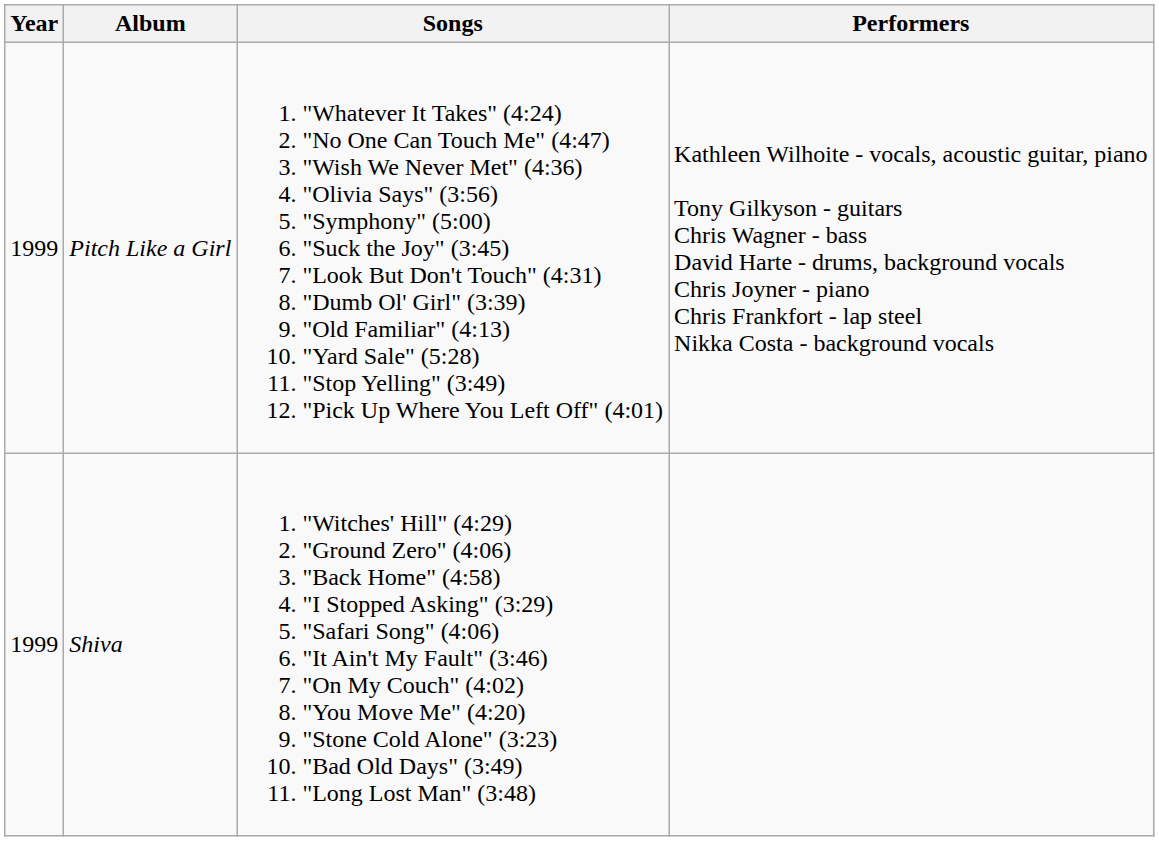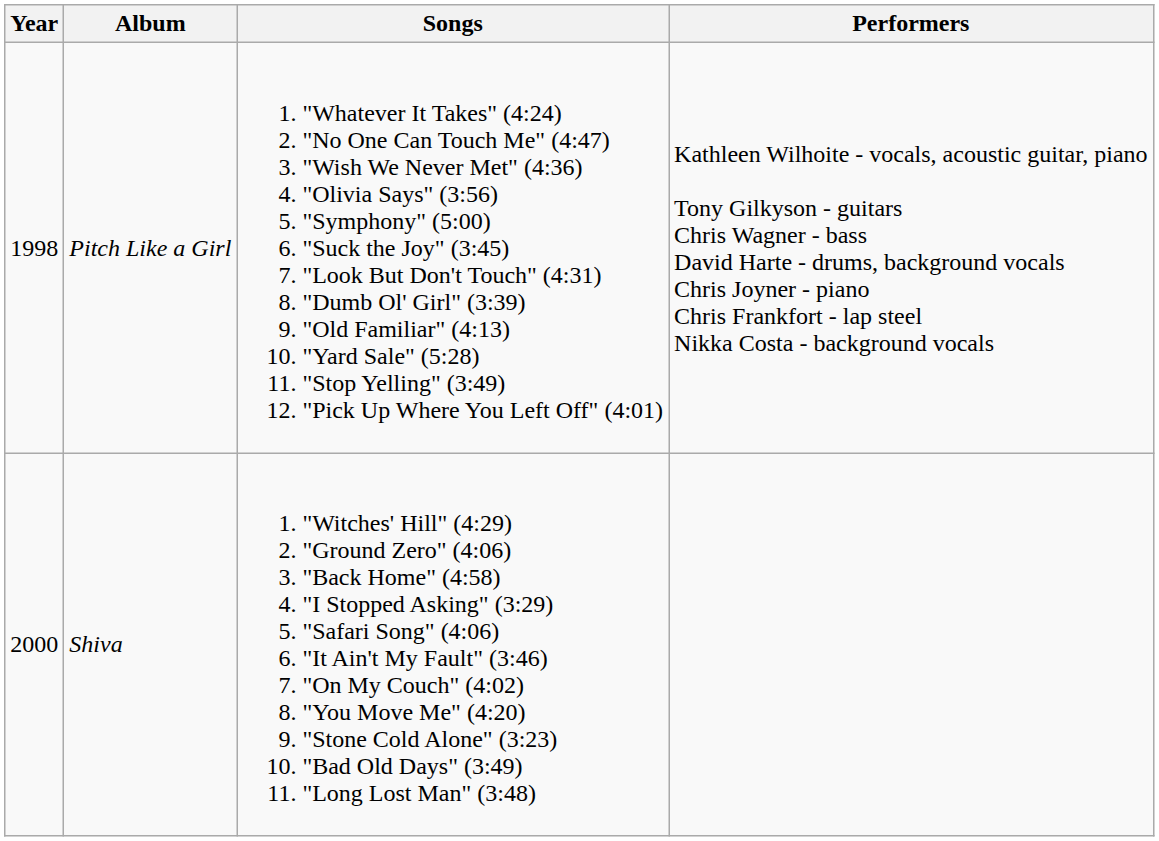(34, 247) 1999 -> (34, 247) 1998
(34, 644) 1999 -> (34, 644) 2000
